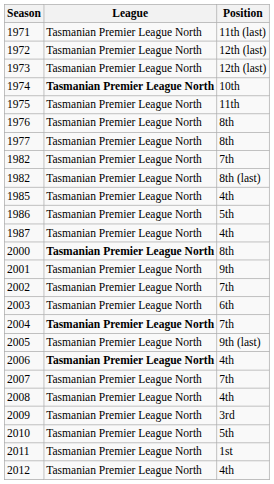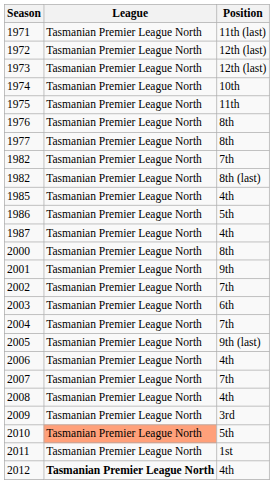(130, 86) bold -> (124, 86) normal
(130, 251) bold -> (124, 251) normal
(130, 324) bold -> (124, 324) normal
(130, 360) bold -> (124, 360) normal
(124, 433) no background -> (124, 433) lightsalmon background
(124, 470) normal -> (130, 470) bold
